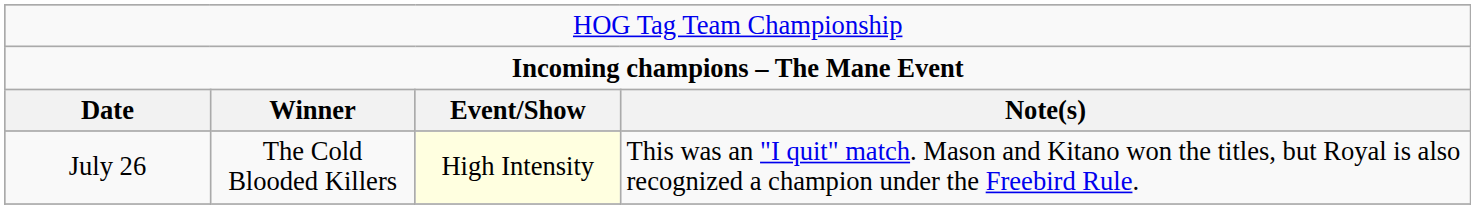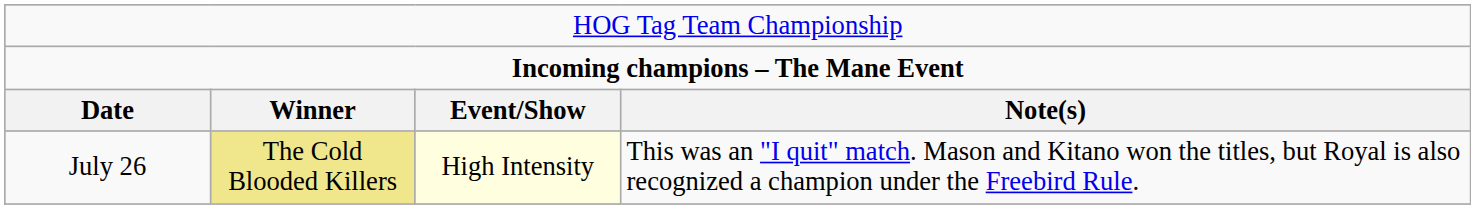(313, 166) no background -> (313, 166) khaki background
